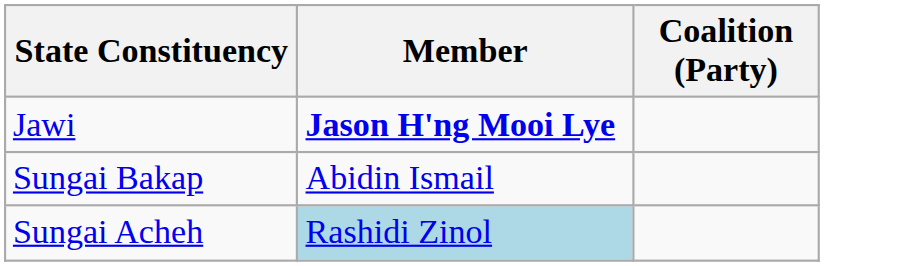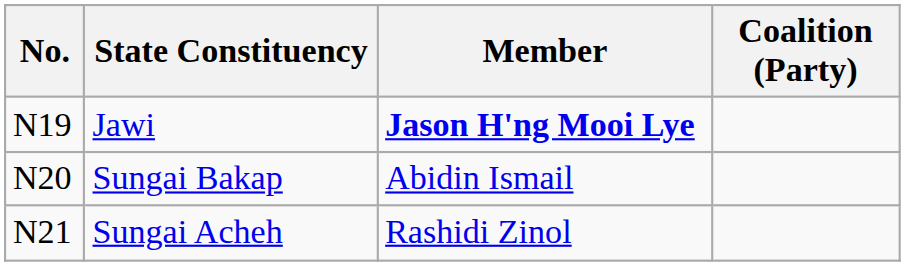+ column: (45, 50)
(399, 232) lightblue background -> (478, 232) no background
